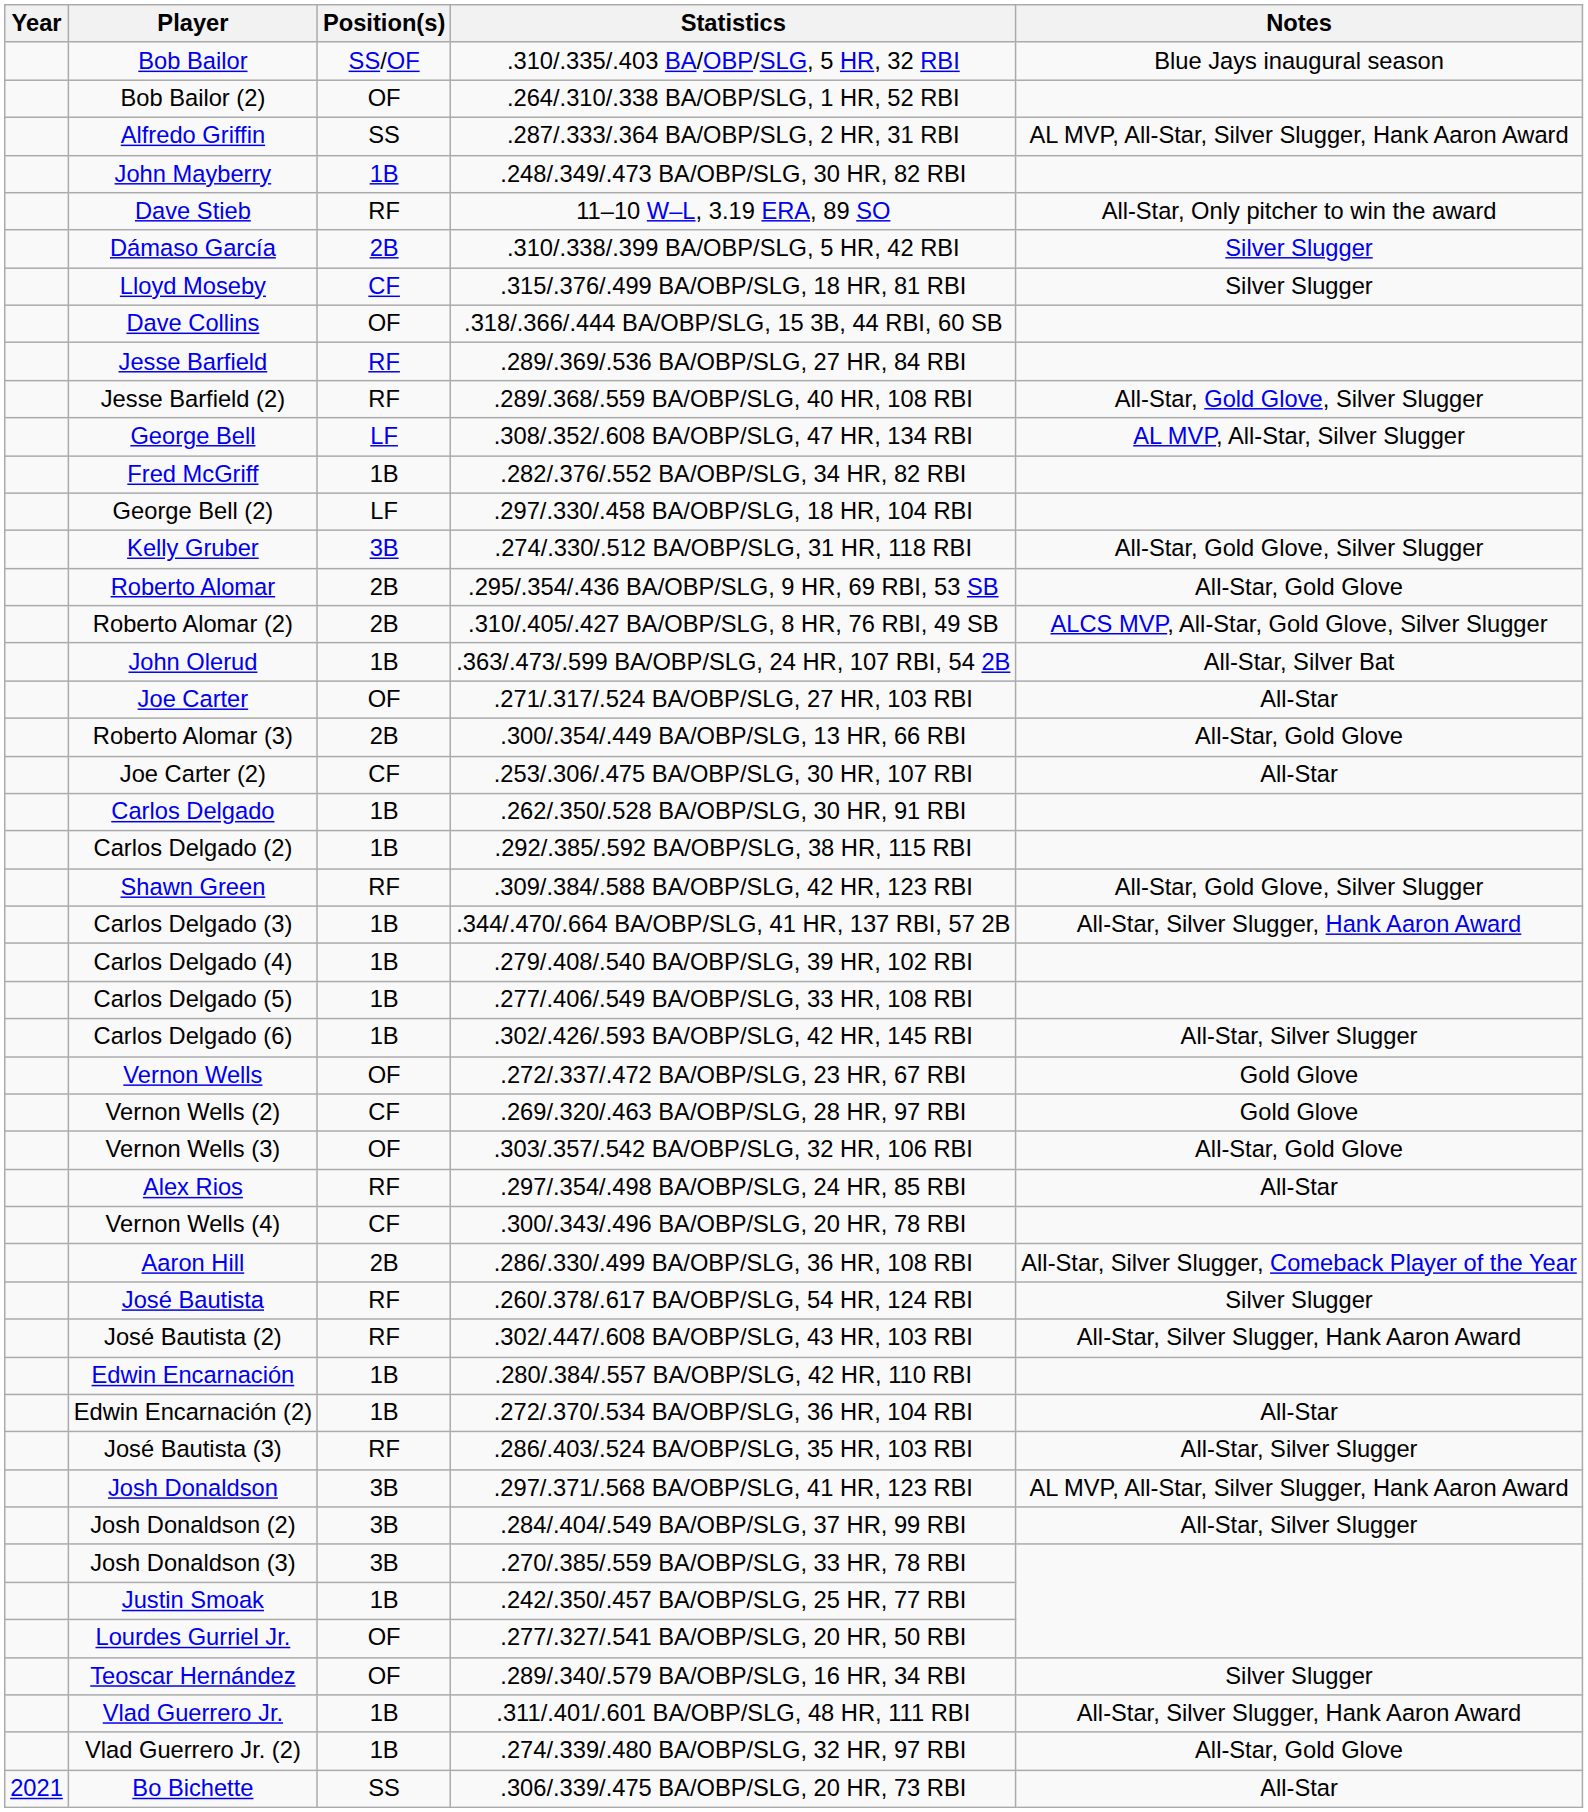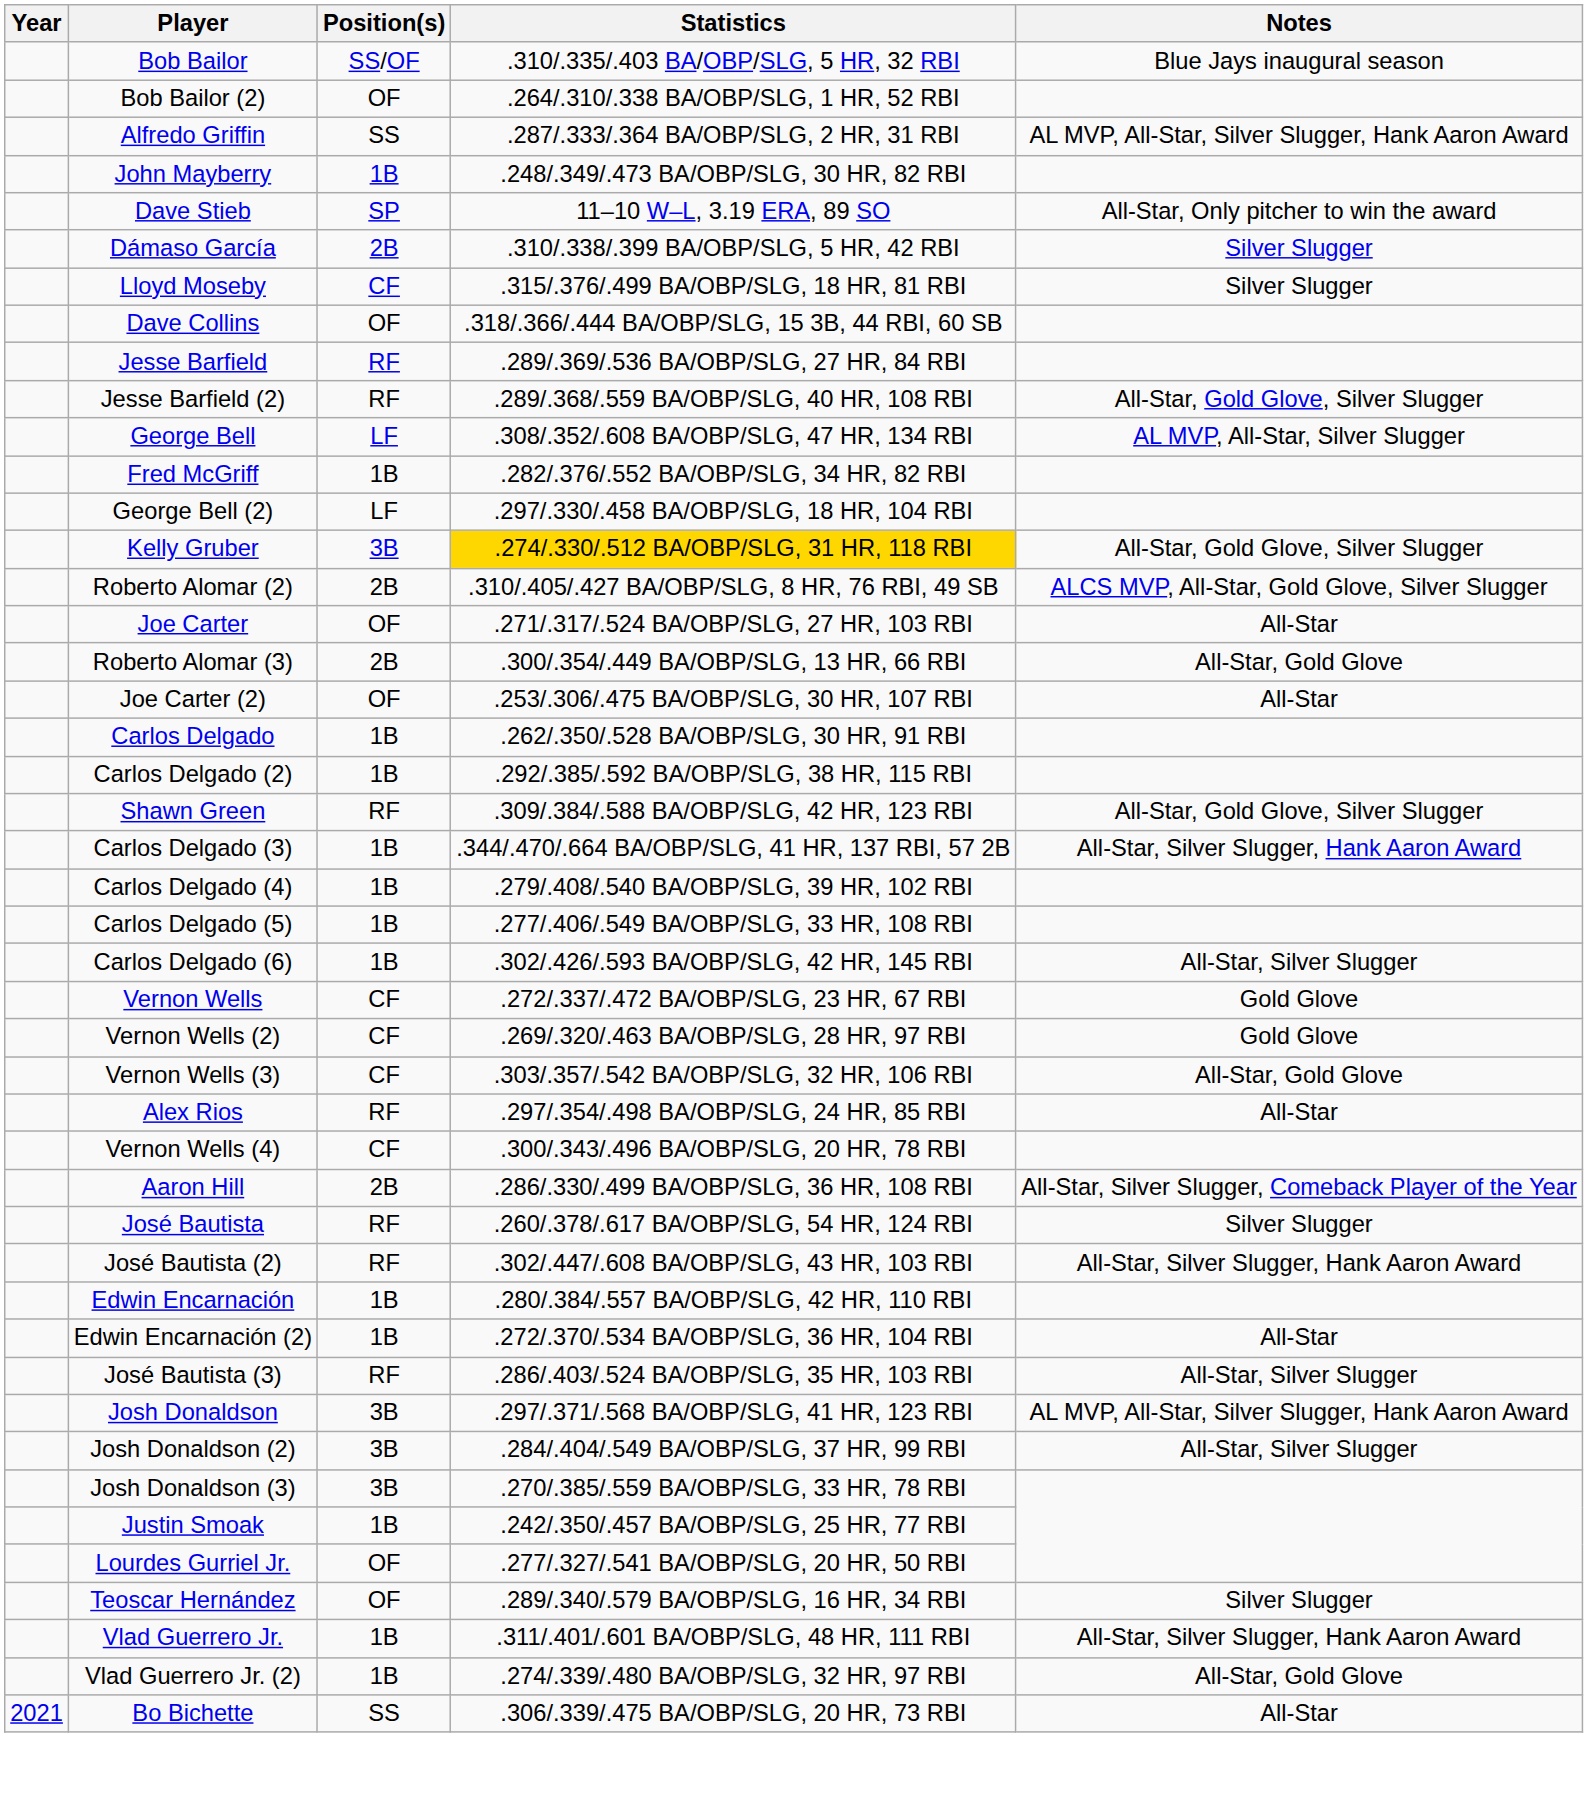(384, 211) RF -> (384, 211) SP
(733, 549) no background -> (733, 549) gold background
- row: (193, 586)
- row: (193, 661)
(384, 774) CF -> (384, 699) OF
(384, 1074) OF -> (384, 999) CF
(384, 1149) OF -> (384, 1074) CF
